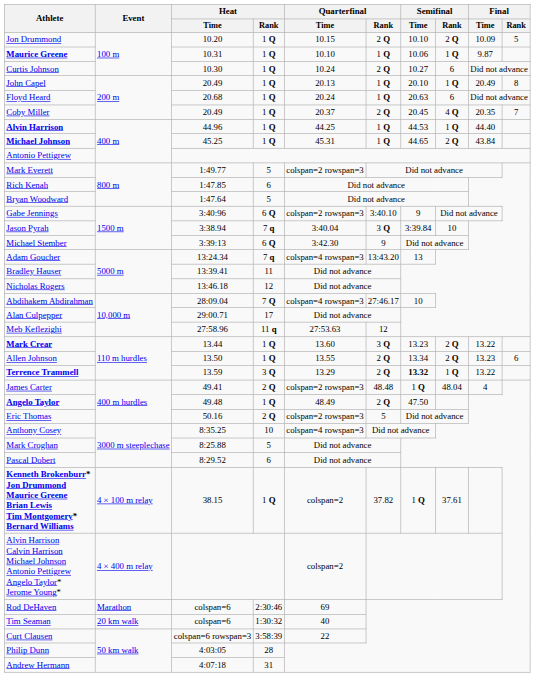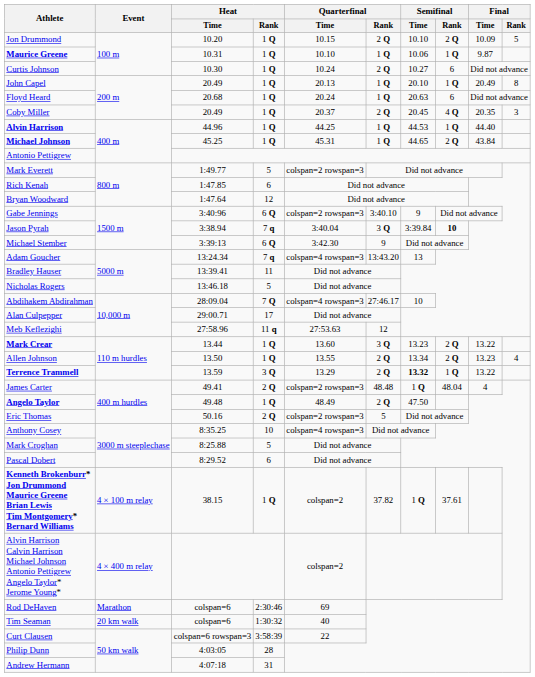(516, 112) 7 -> (516, 112) 3
(269, 199) 5 -> (269, 199) 12
(452, 228) normal -> (452, 228) bold
(269, 286) 12 -> (269, 286) 5
(516, 359) 6 -> (516, 359) 4
